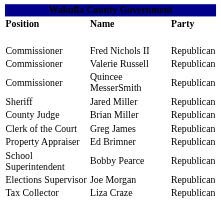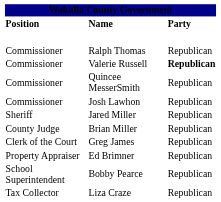+ row: (117, 50)
- row: (120, 50)
(193, 64) normal -> (192, 64) bold
+ row: (114, 102)
- row: (113, 180)
